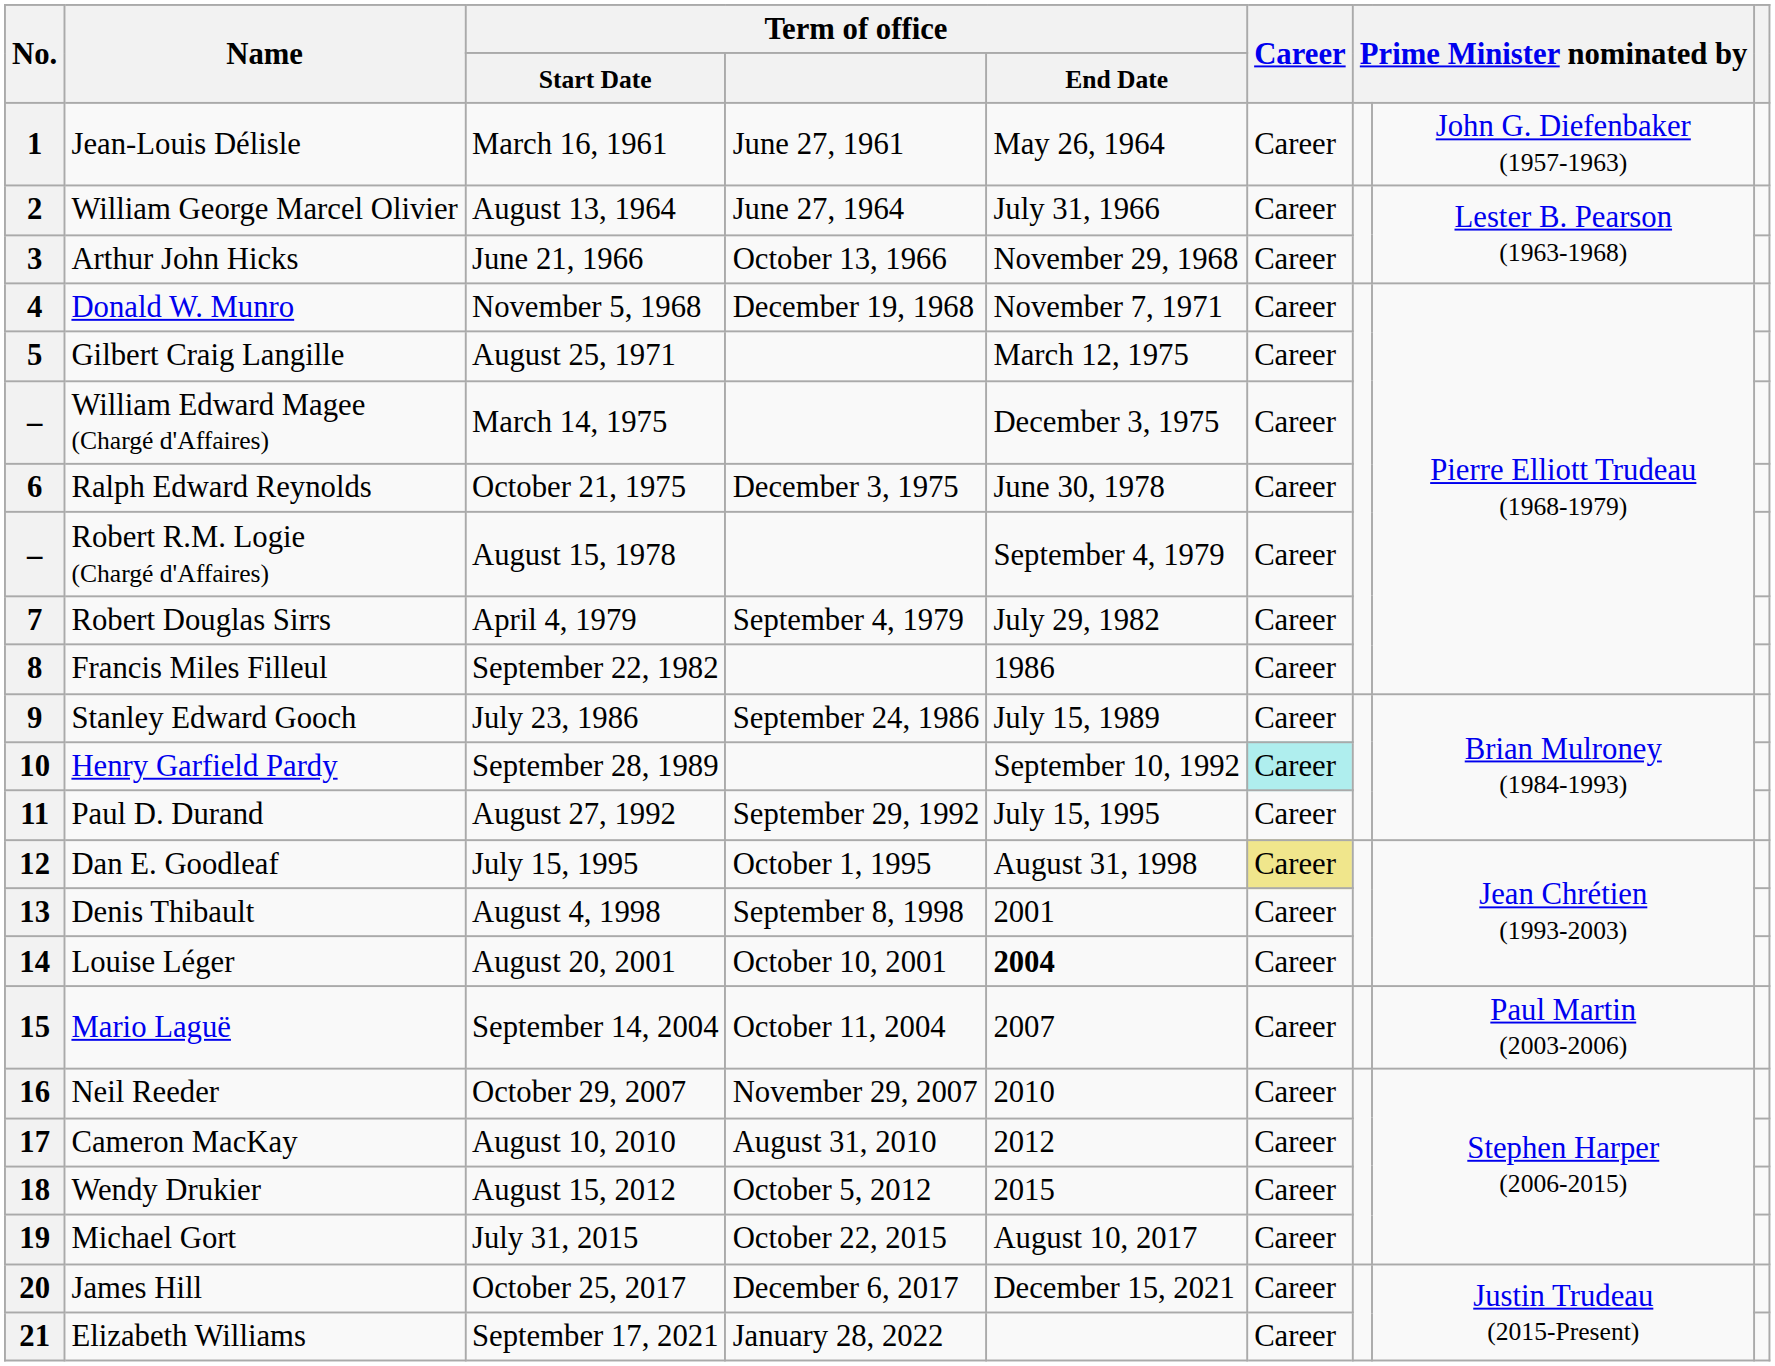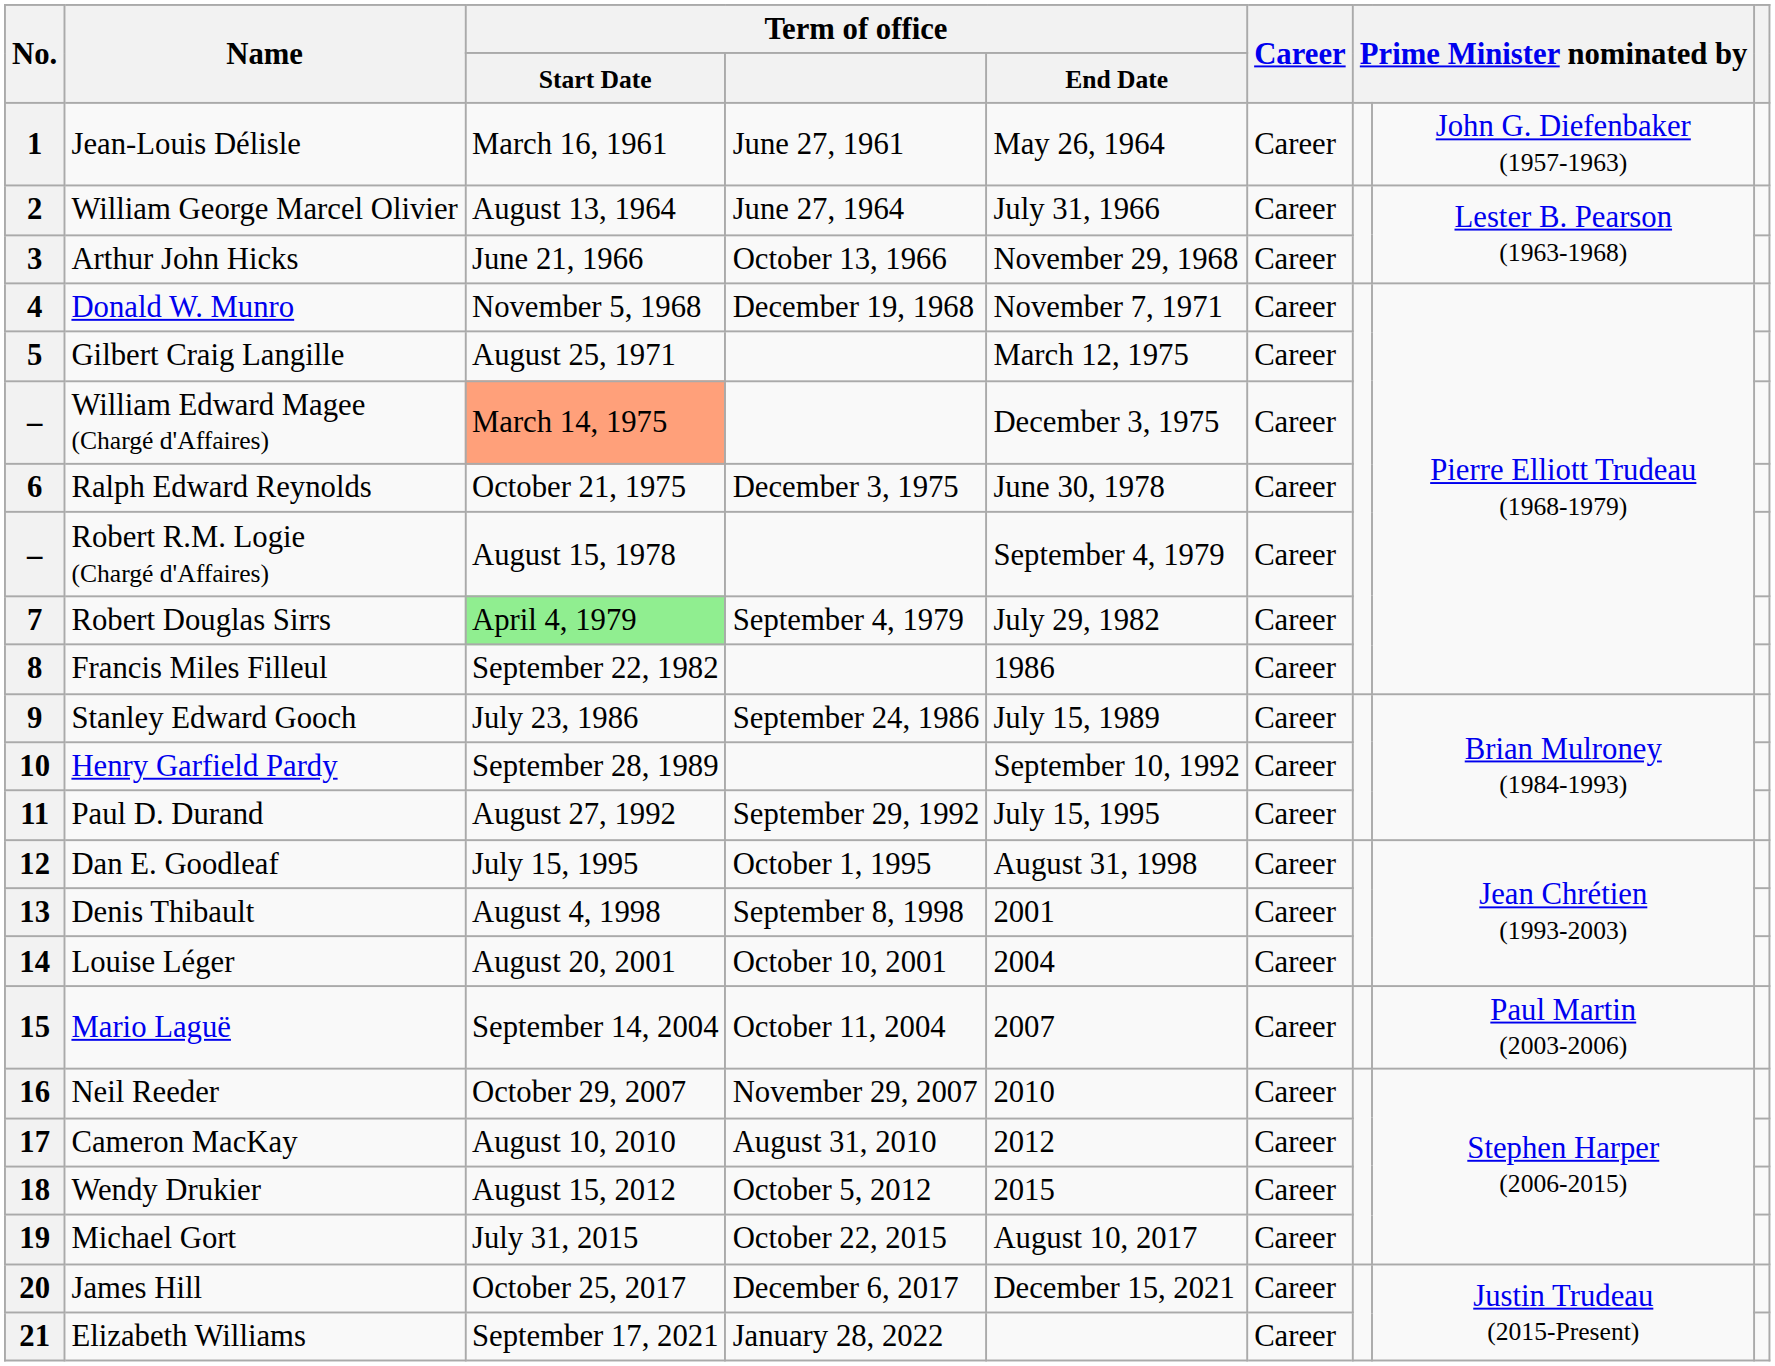(570, 421) no background -> (570, 421) lightsalmon background
(554, 619) no background -> (554, 619) lightgreen background
(1295, 765) paleturquoise background -> (1295, 765) no background
(1295, 863) khaki background -> (1295, 863) no background
(1024, 960) bold -> (1024, 960) normal
